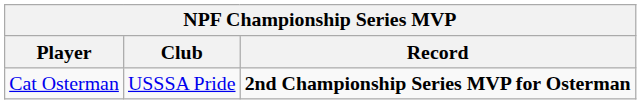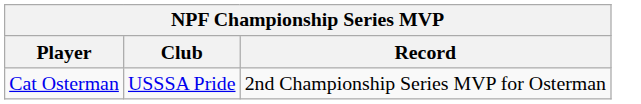(438, 83) bold -> (425, 83) normal
